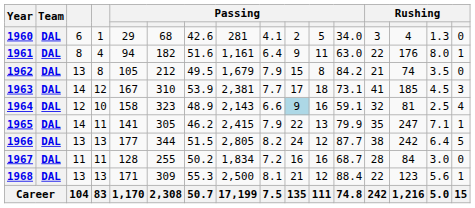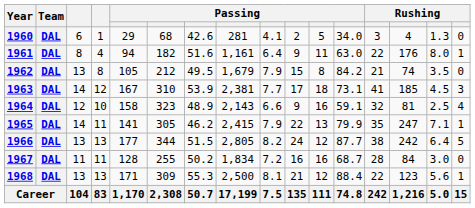(297, 106) lightblue background -> (297, 106) no background
